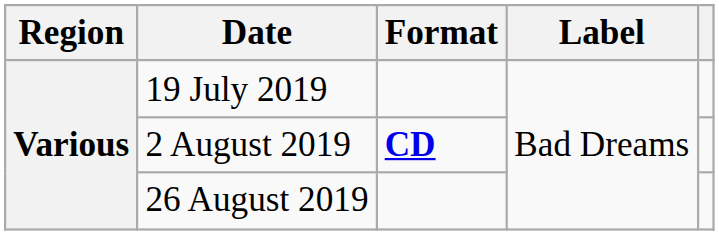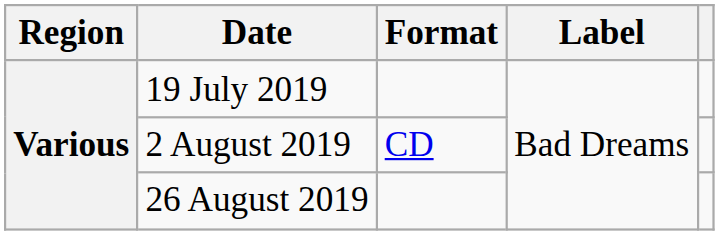(410, 144) bold -> (409, 144) normal
